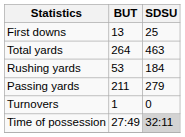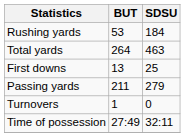rows swapped: (36, 31) <-> (44, 68)
(159, 123) lightgrey background -> (159, 123) no background
